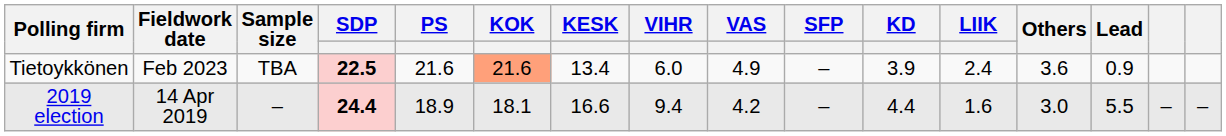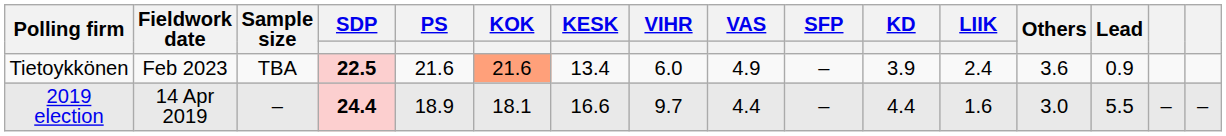(669, 107) 9.4 -> (669, 107) 9.7
(746, 107) 4.2 -> (746, 107) 4.4
